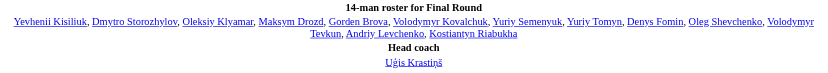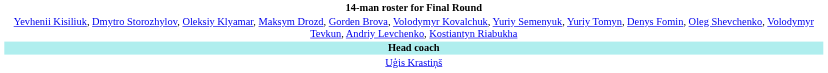(414, 48) no background -> (414, 48) paleturquoise background
